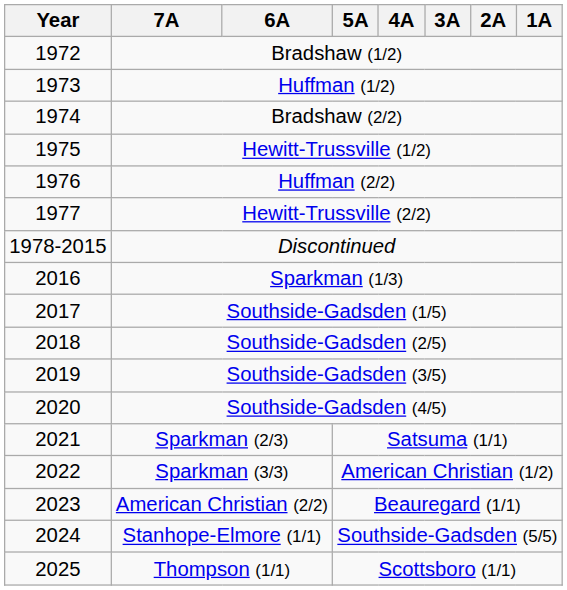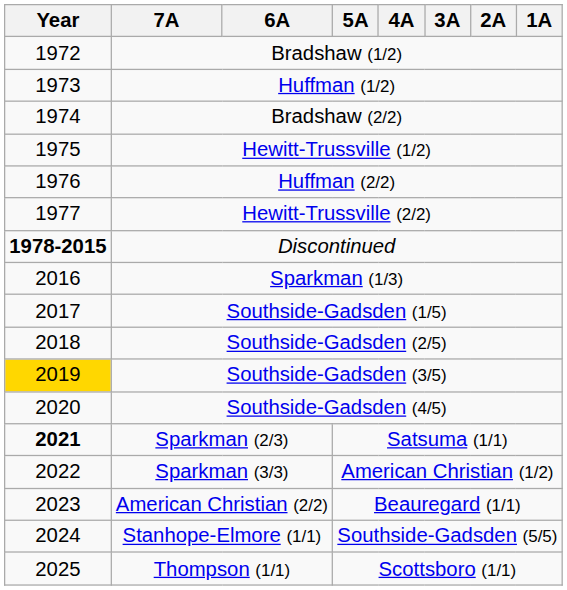(58, 246) normal -> (58, 246) bold
(58, 375) no background -> (58, 375) gold background
(58, 439) normal -> (58, 439) bold
